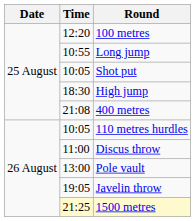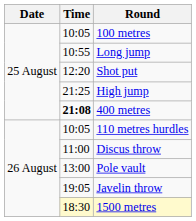(76, 33) 12:20 -> (76, 33) 10:05
(76, 71) 10:05 -> (76, 71) 12:20
(76, 91) 18:30 -> (76, 91) 21:25
(76, 110) normal -> (77, 110) bold
(76, 206) 21:25 -> (76, 206) 18:30
